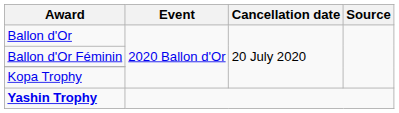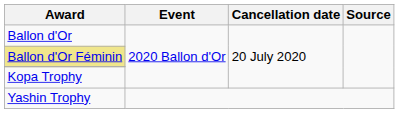(65, 56) no background -> (65, 56) khaki background
(52, 98) bold -> (49, 98) normal
